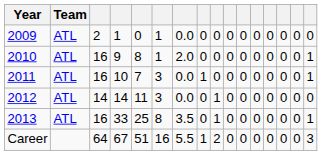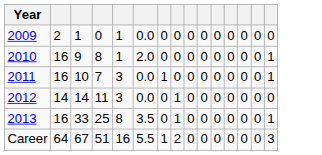- column: (70, 14)
